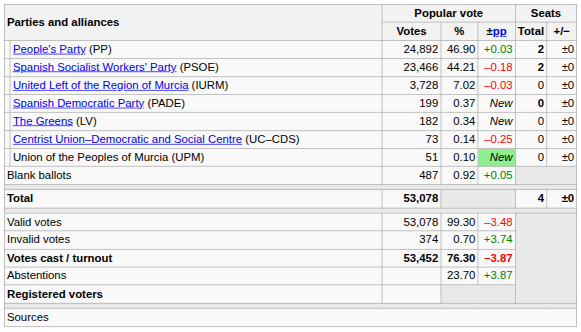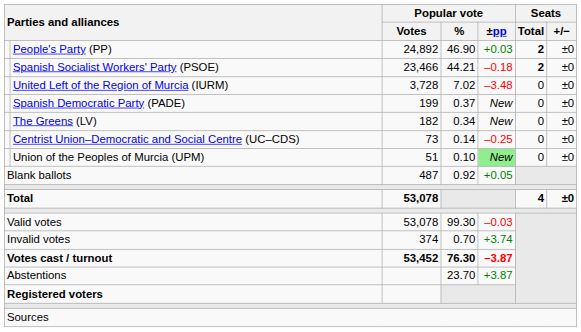(498, 85) –0.03 -> (498, 85) –3.48
(541, 103) bold -> (541, 103) normal
(498, 222) –3.48 -> (498, 222) –0.03
